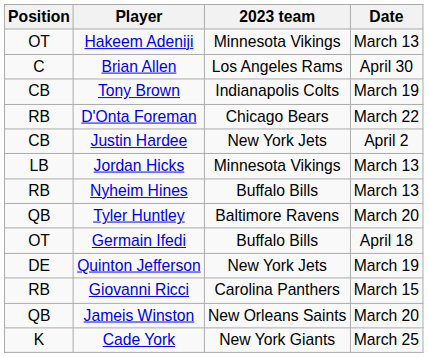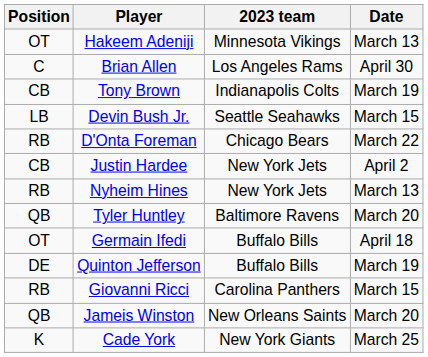+ row: (139, 116)
- row: (139, 166)
(277, 191) Buffalo Bills -> (277, 191) New York Jets
(277, 265) New York Jets -> (277, 265) Buffalo Bills
